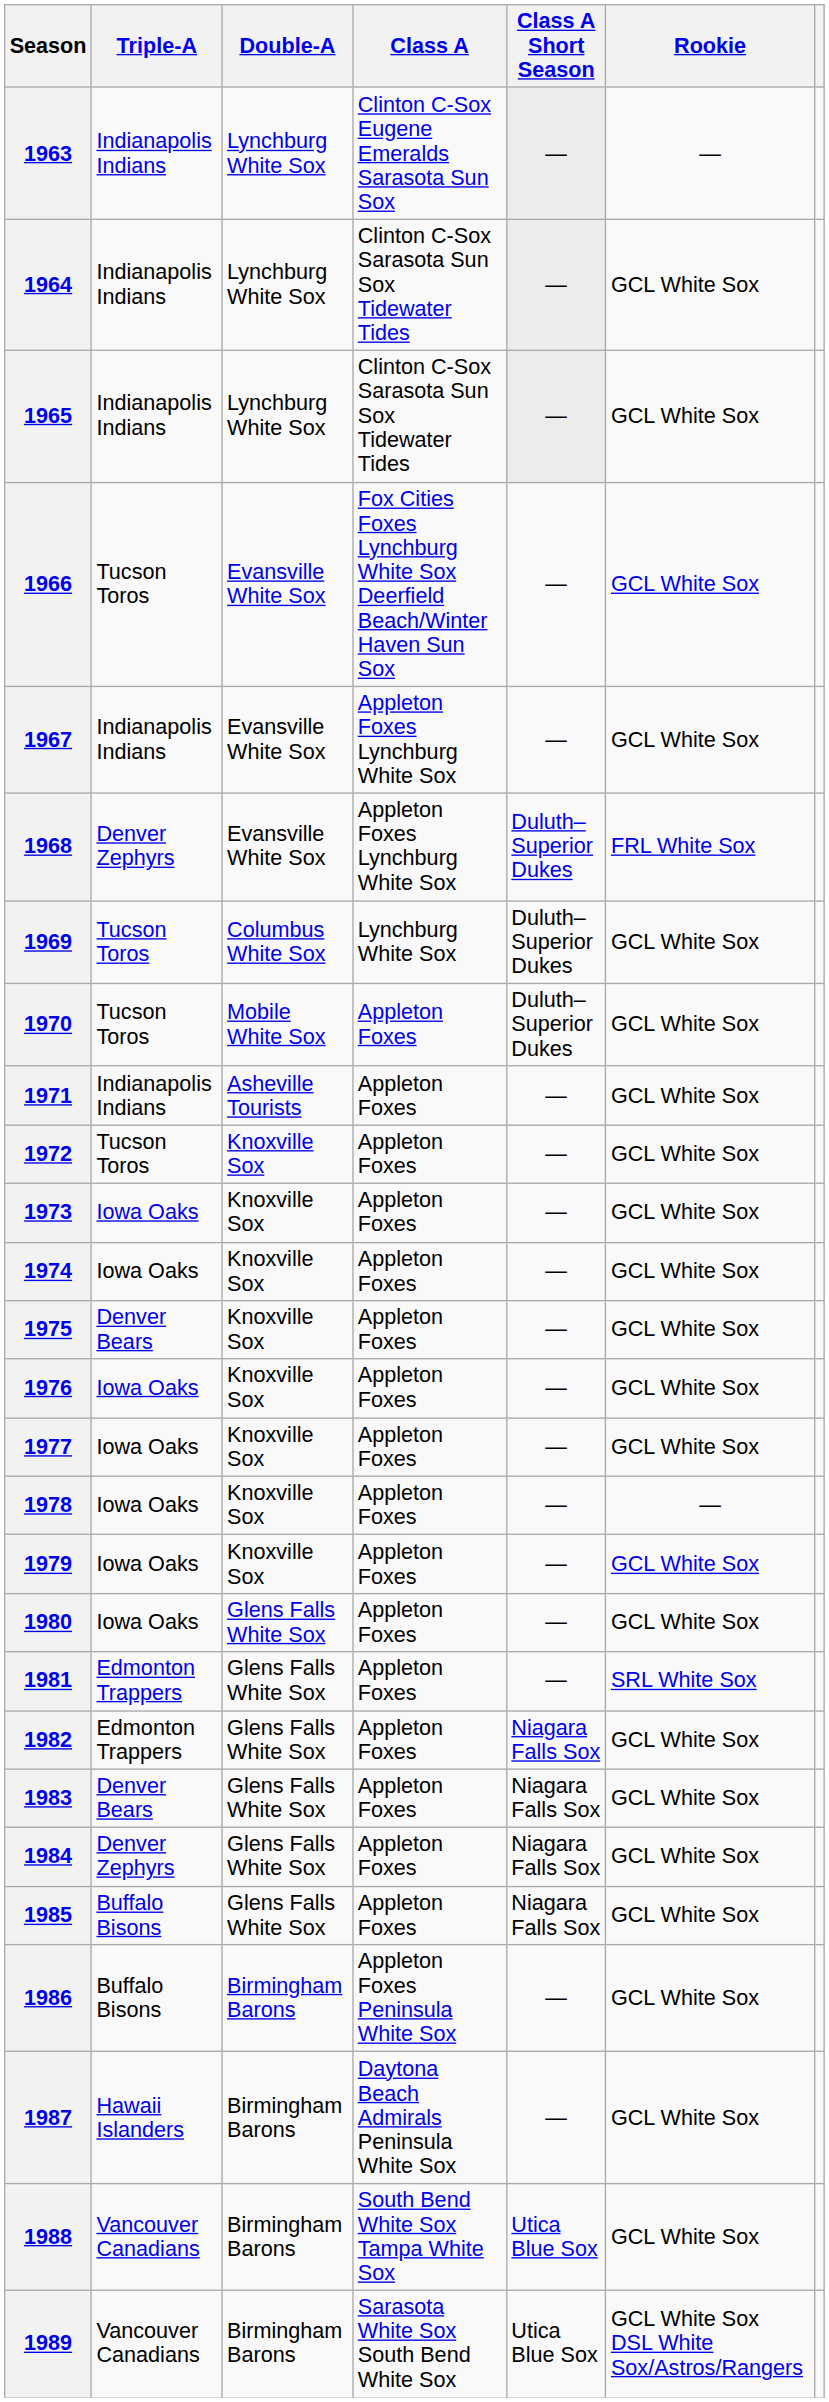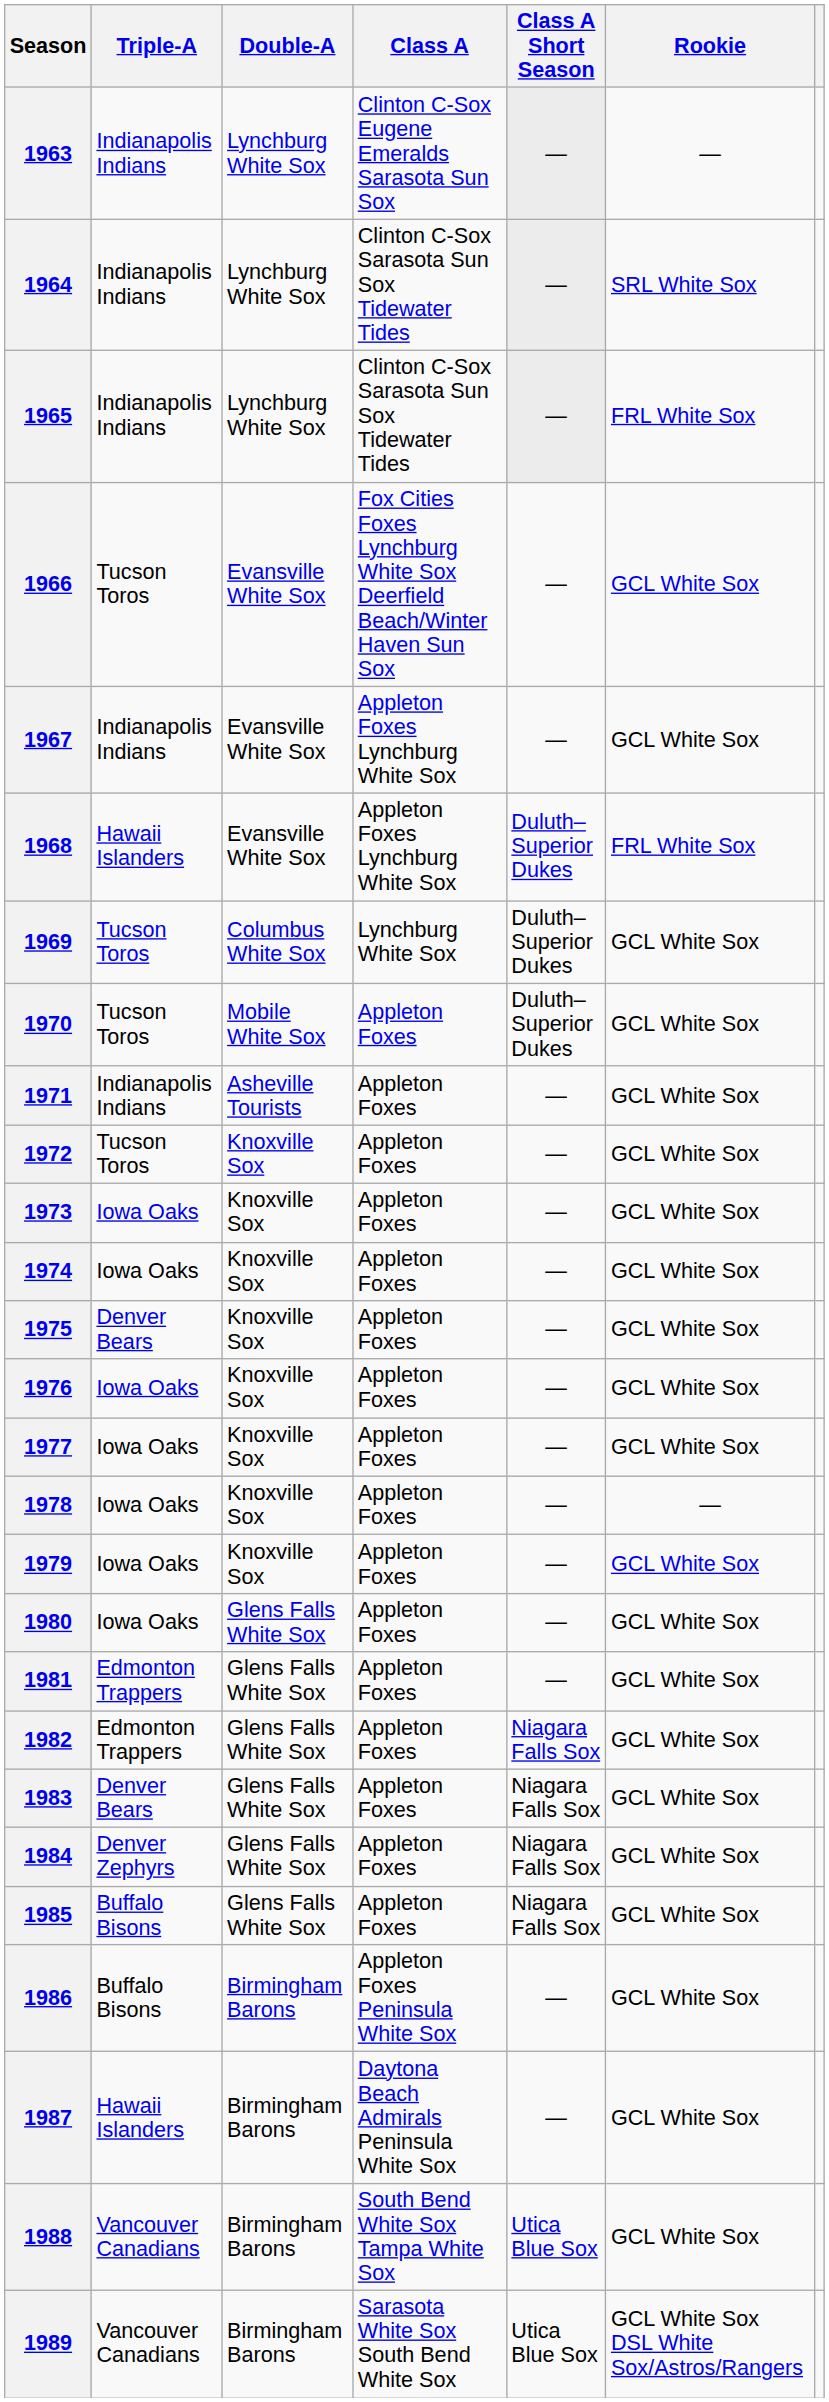(685, 284) GCL White Sox -> (684, 284) SRL White Sox
(685, 415) GCL White Sox -> (683, 415) FRL White Sox
(135, 846) Denver Zephyrs -> (140, 846) Hawaii Islanders
(684, 1680) SRL White Sox -> (685, 1680) GCL White Sox
